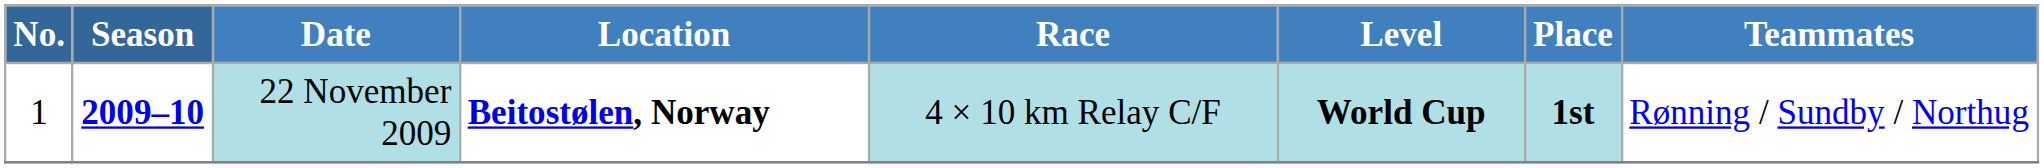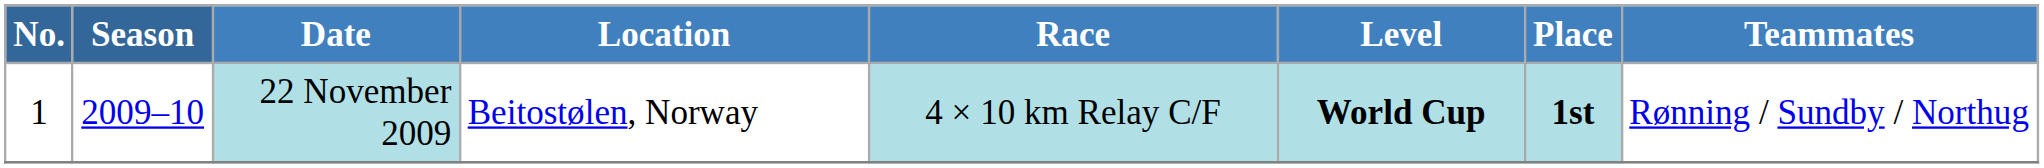(143, 112) bold -> (143, 112) normal
(619, 112) bold -> (613, 112) normal
